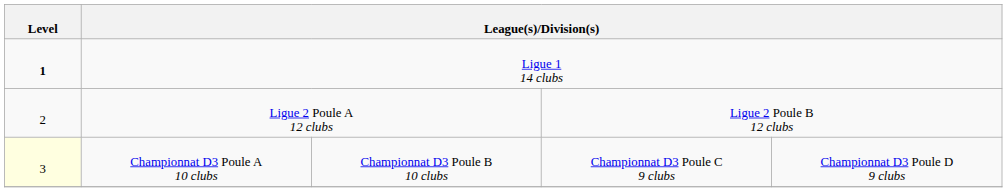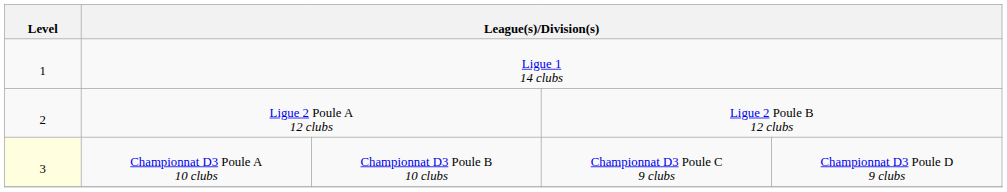(43, 70) bold -> (43, 70) normal
